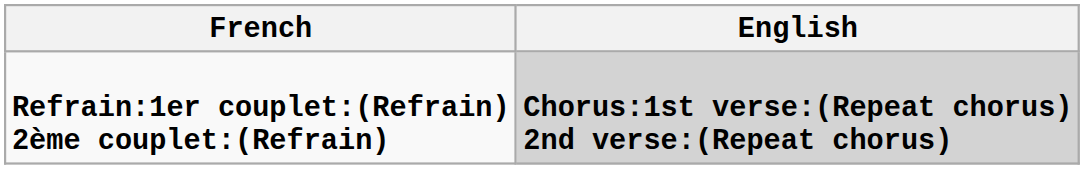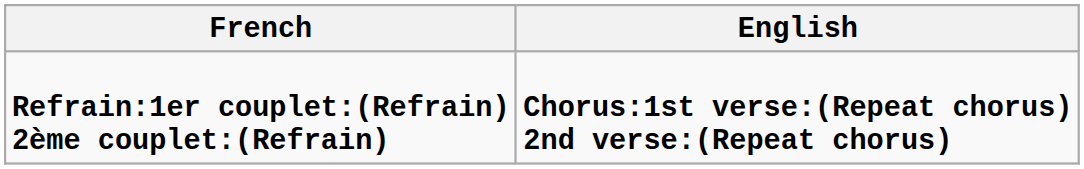(798, 125) lightgrey background -> (798, 125) no background
